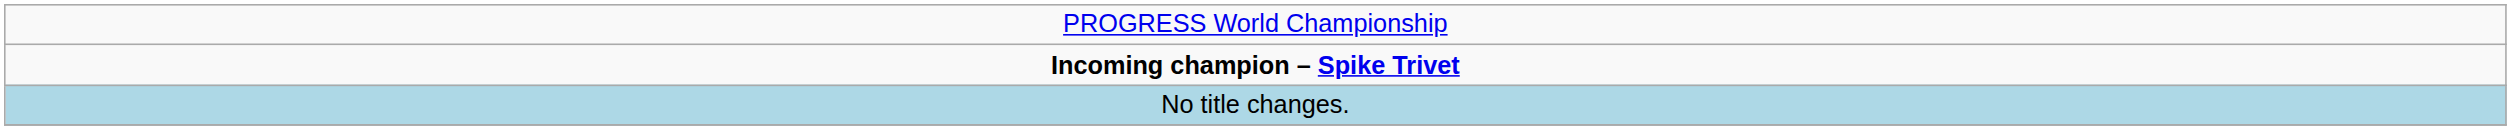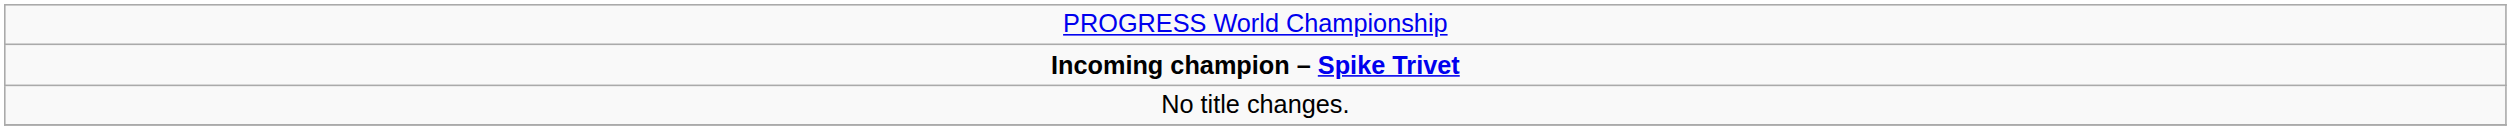(1255, 104) lightblue background -> (1255, 104) no background
